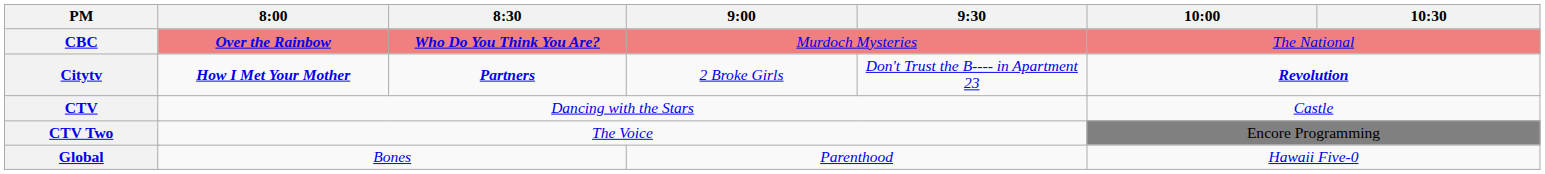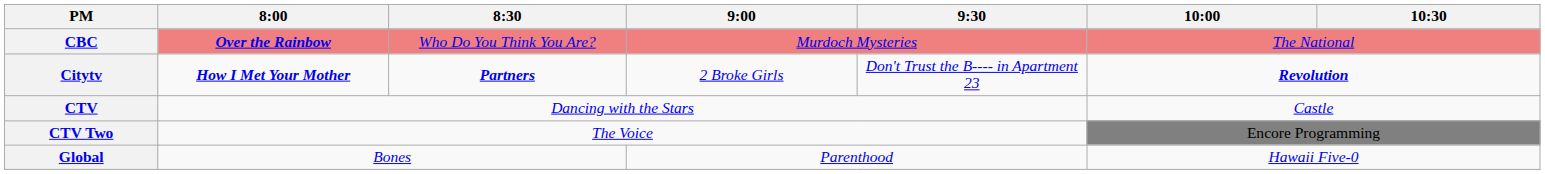(507, 41) bold -> (507, 41) normal
